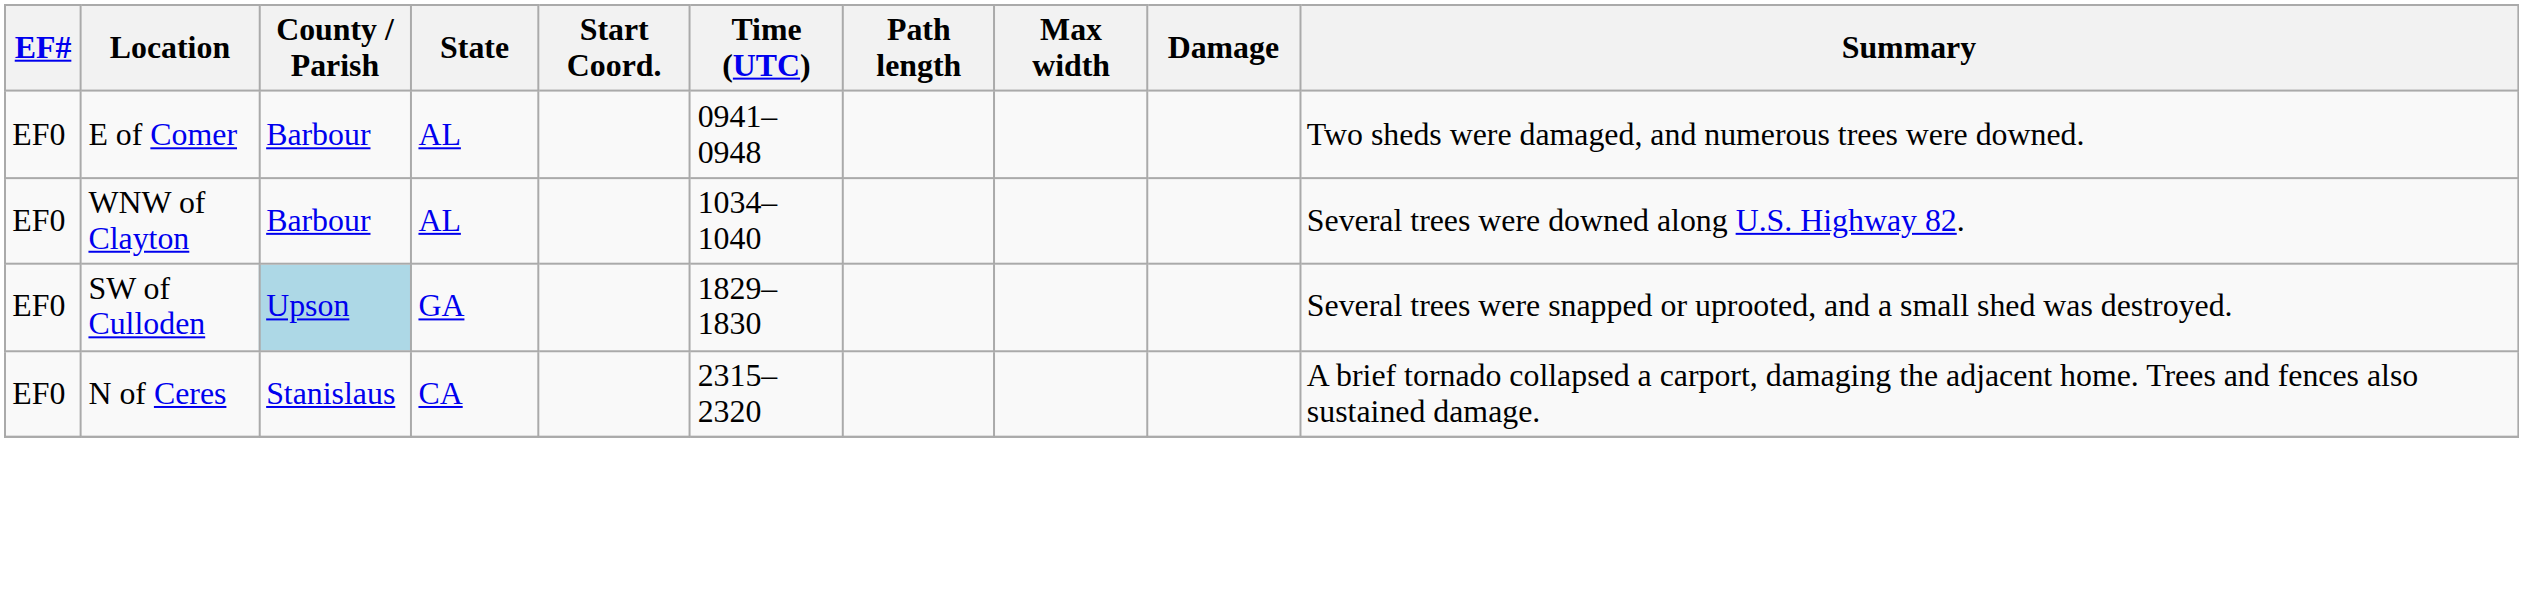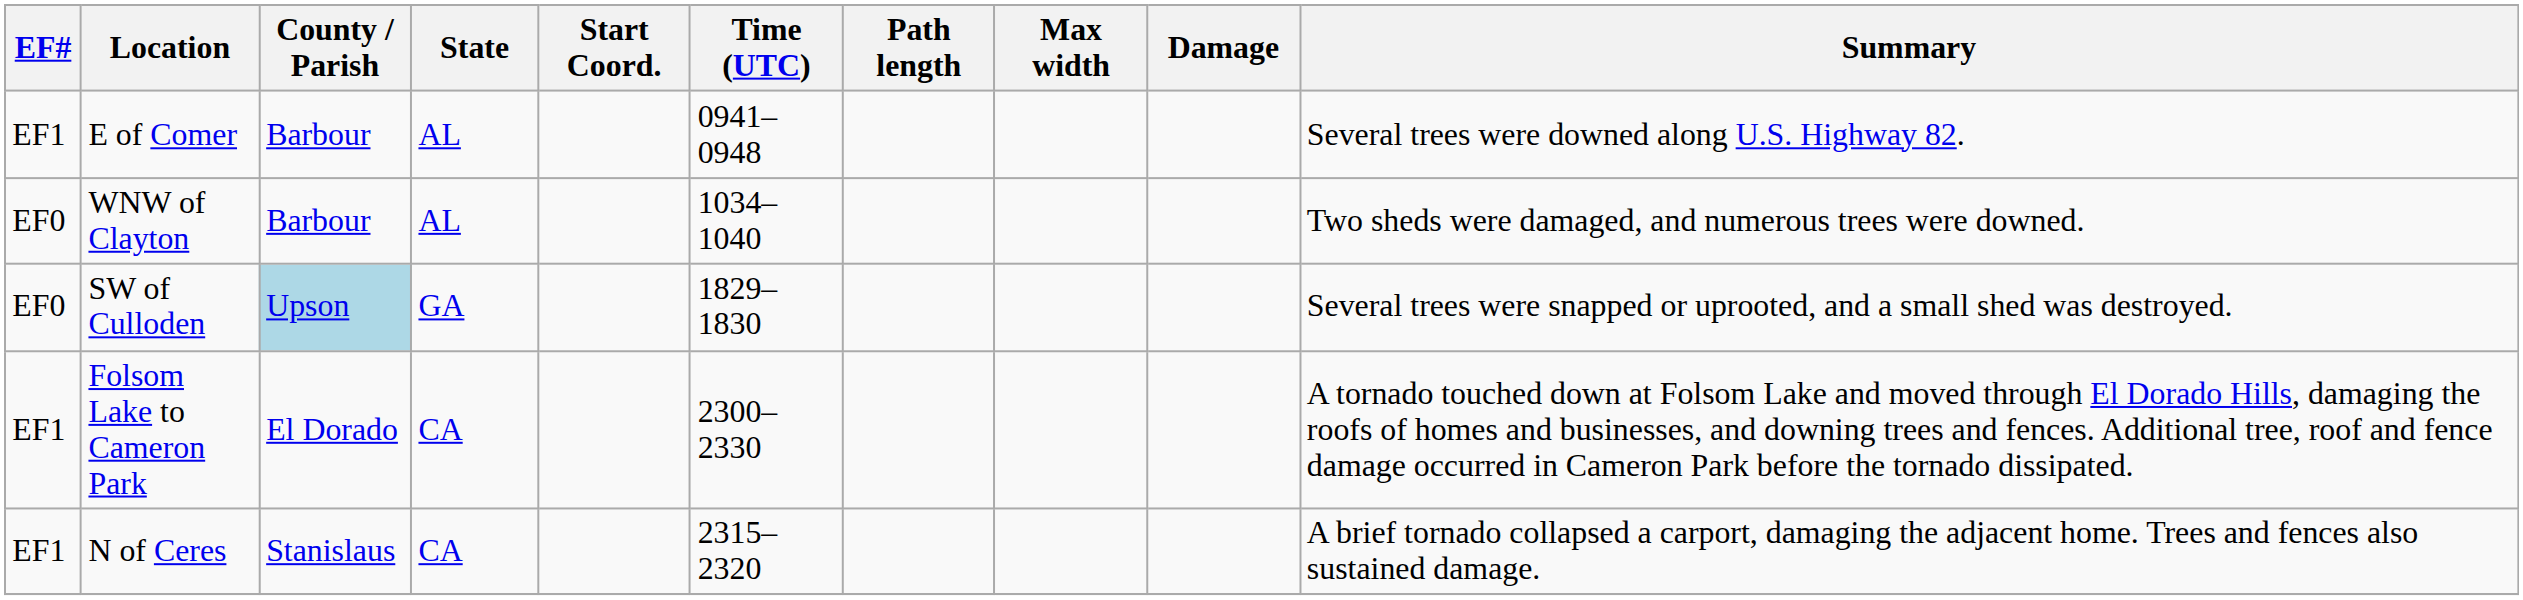(39, 133) EF0 -> (39, 133) EF1
(1696, 133) Two sheds were damaged, and numerous trees were downed. -> (1636, 133) Several trees were downed along U.S. Highway 82.
(1636, 220) Several trees were downed along U.S. Highway 82. -> (1696, 220) Two sheds were damaged, and numerous trees were downed.
+ row: (147, 428)
(39, 392) EF0 -> (39, 550) EF1
